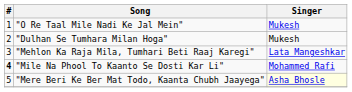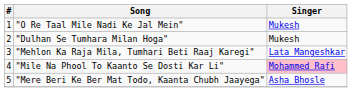(9, 66) bold -> (9, 66) normal
(302, 66) no background -> (302, 66) pink background
(297, 80) lightyellow background -> (297, 80) no background
